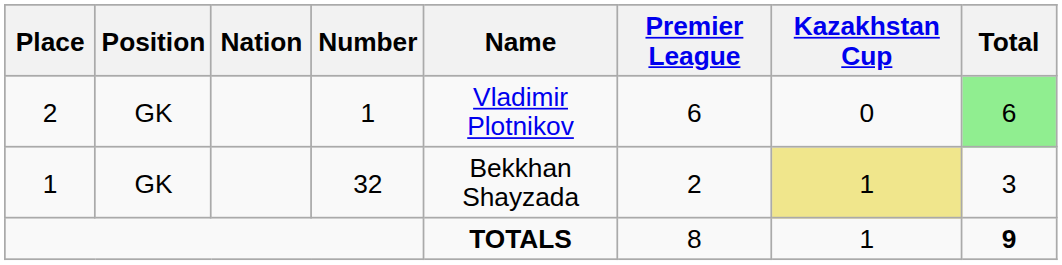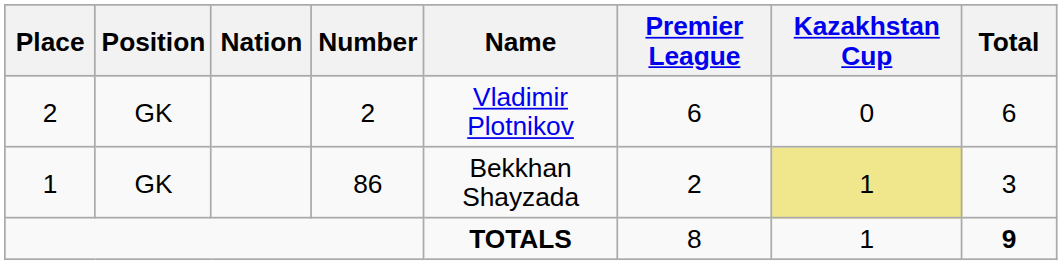(368, 112) 1 -> (368, 112) 2
(1009, 112) lightgreen background -> (1009, 112) no background
(368, 183) 32 -> (368, 183) 86
